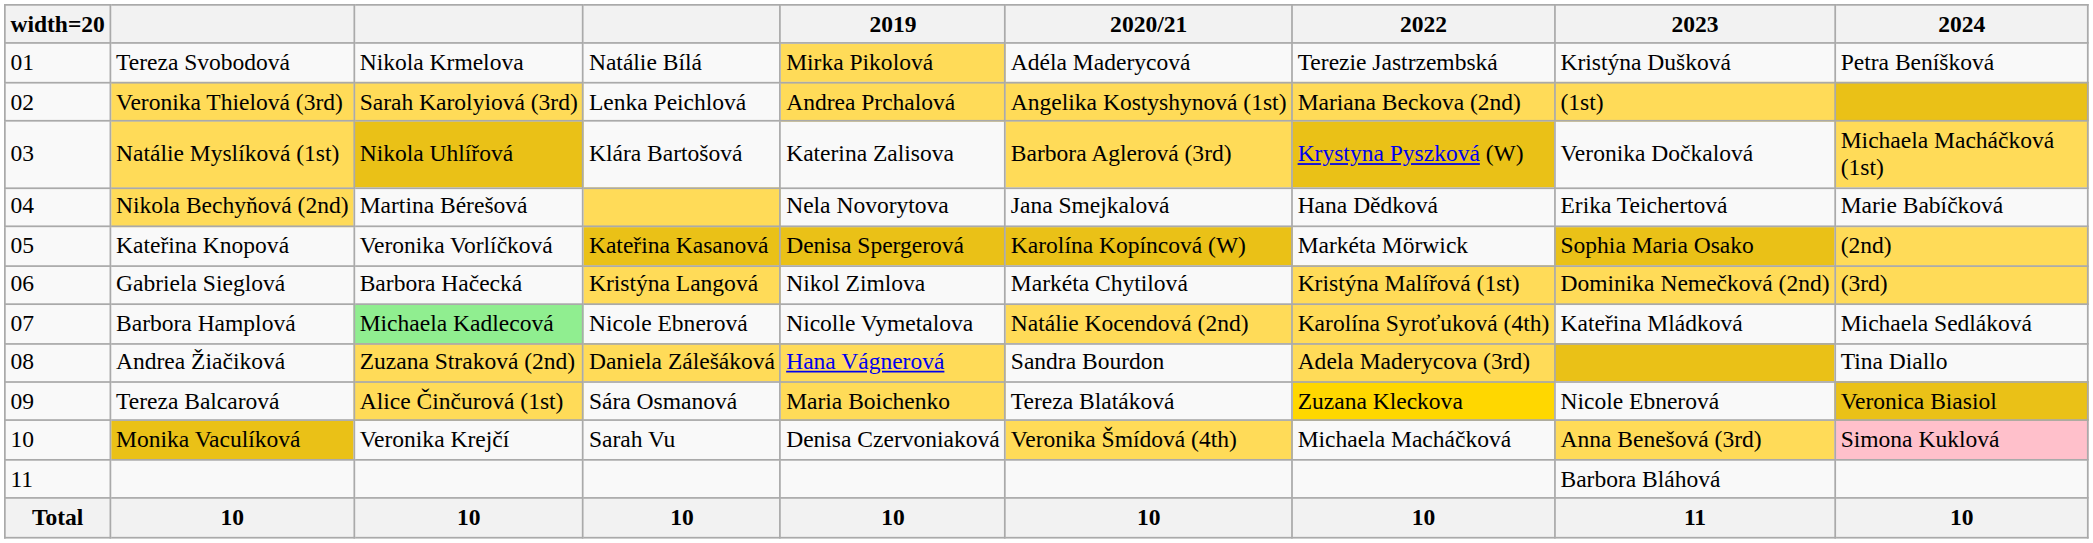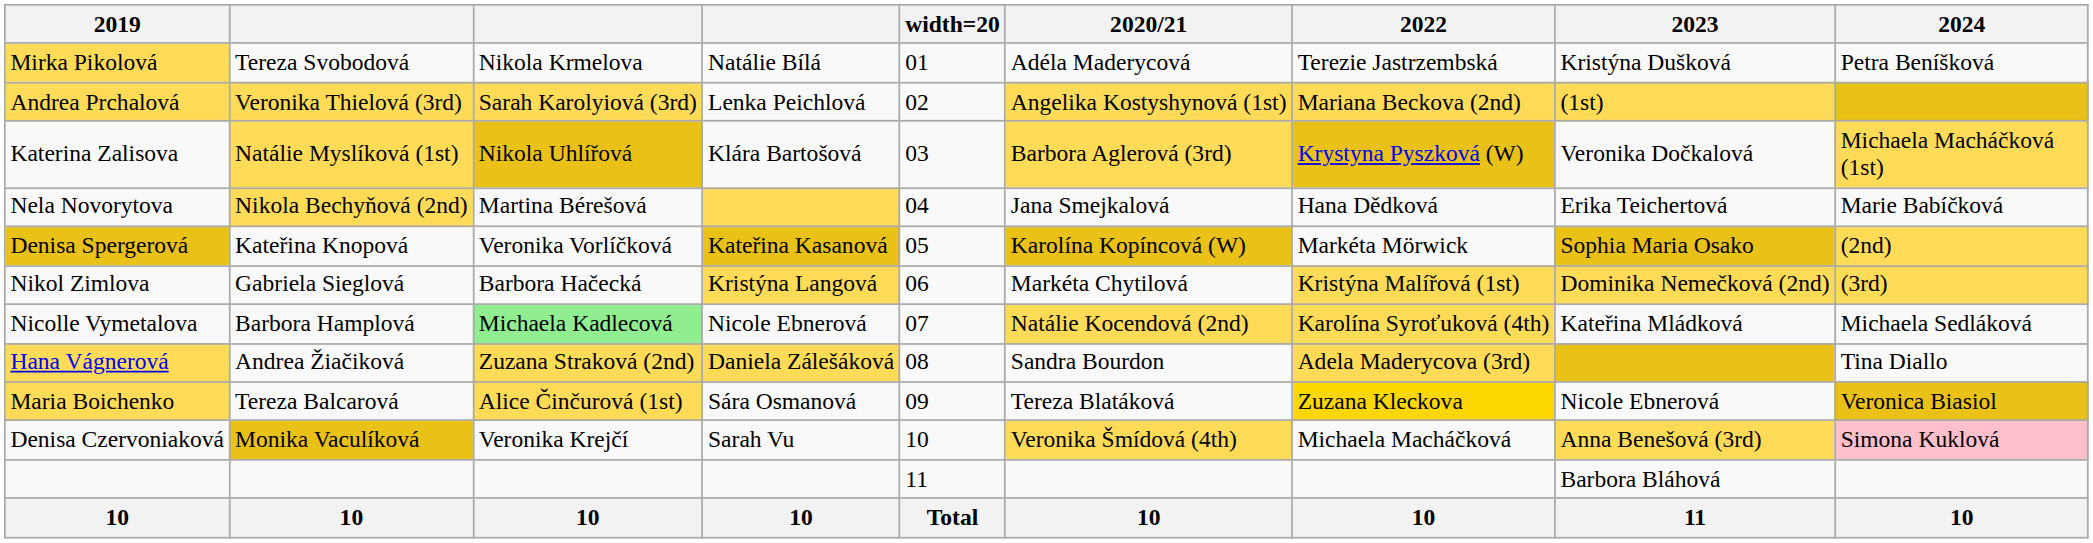columns swapped: (58, 23) <-> (893, 23)
